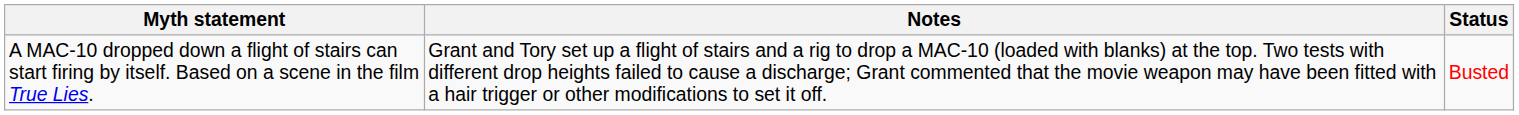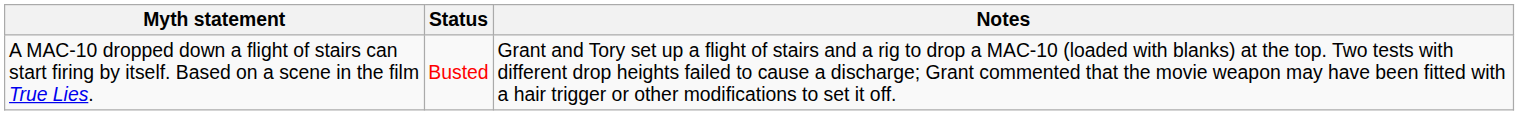columns swapped: (1479, 19) <-> (934, 19)
